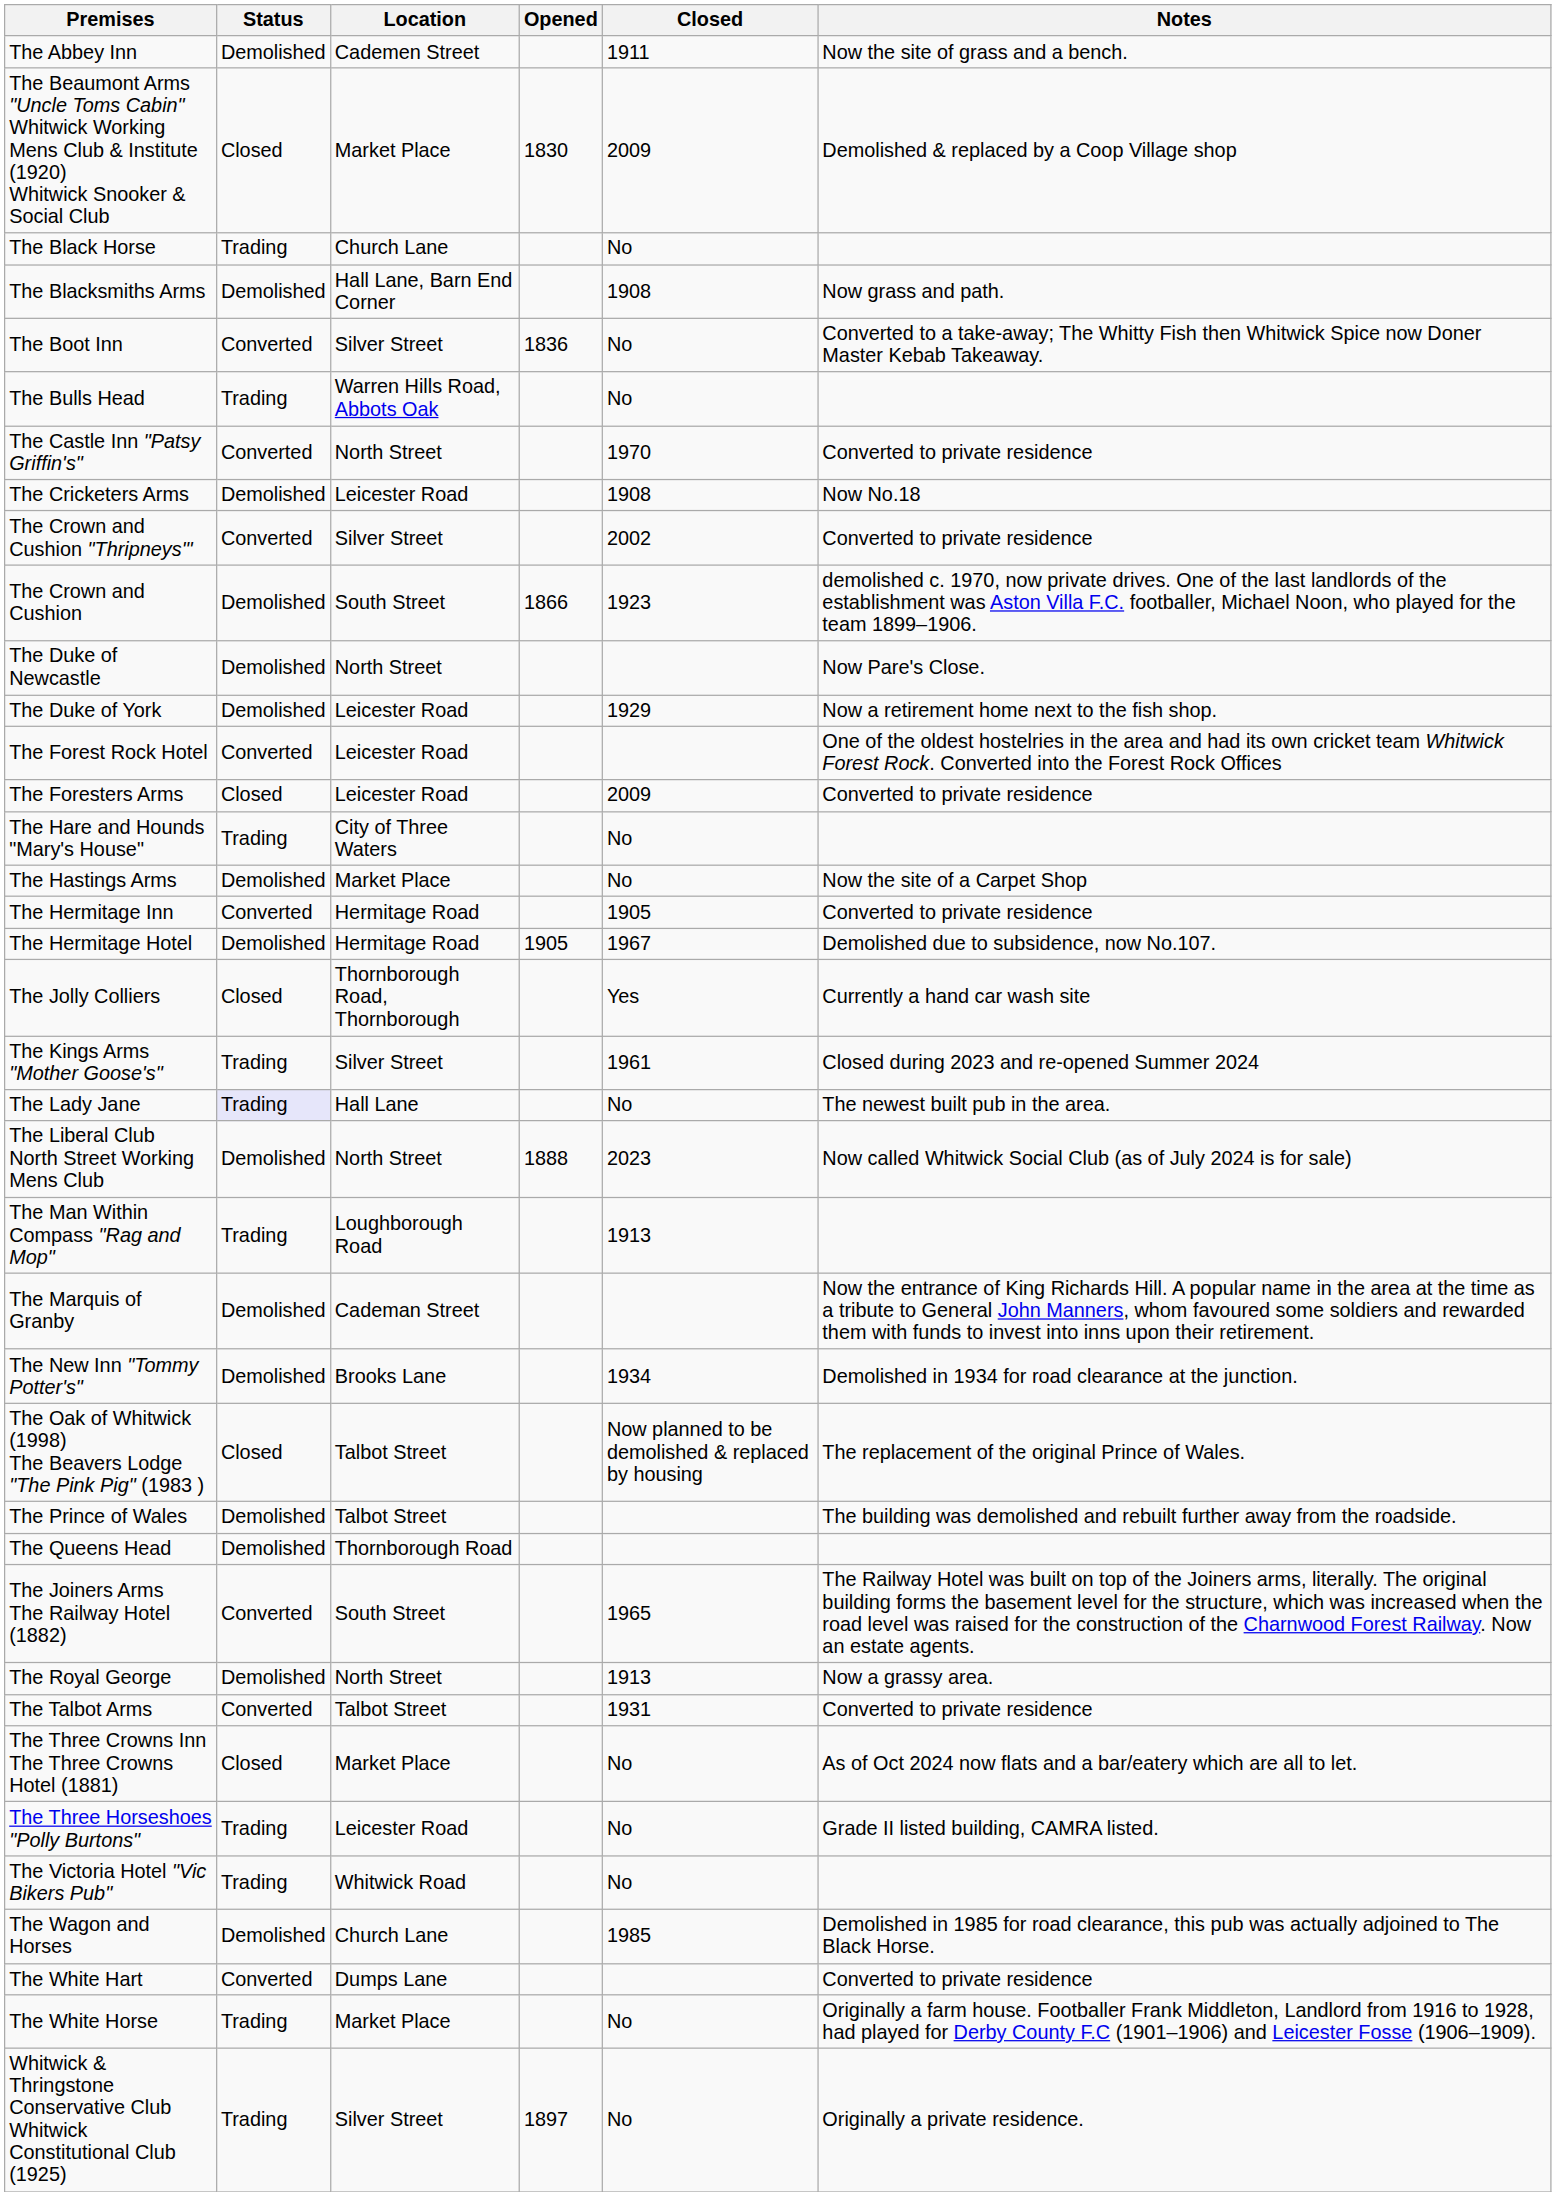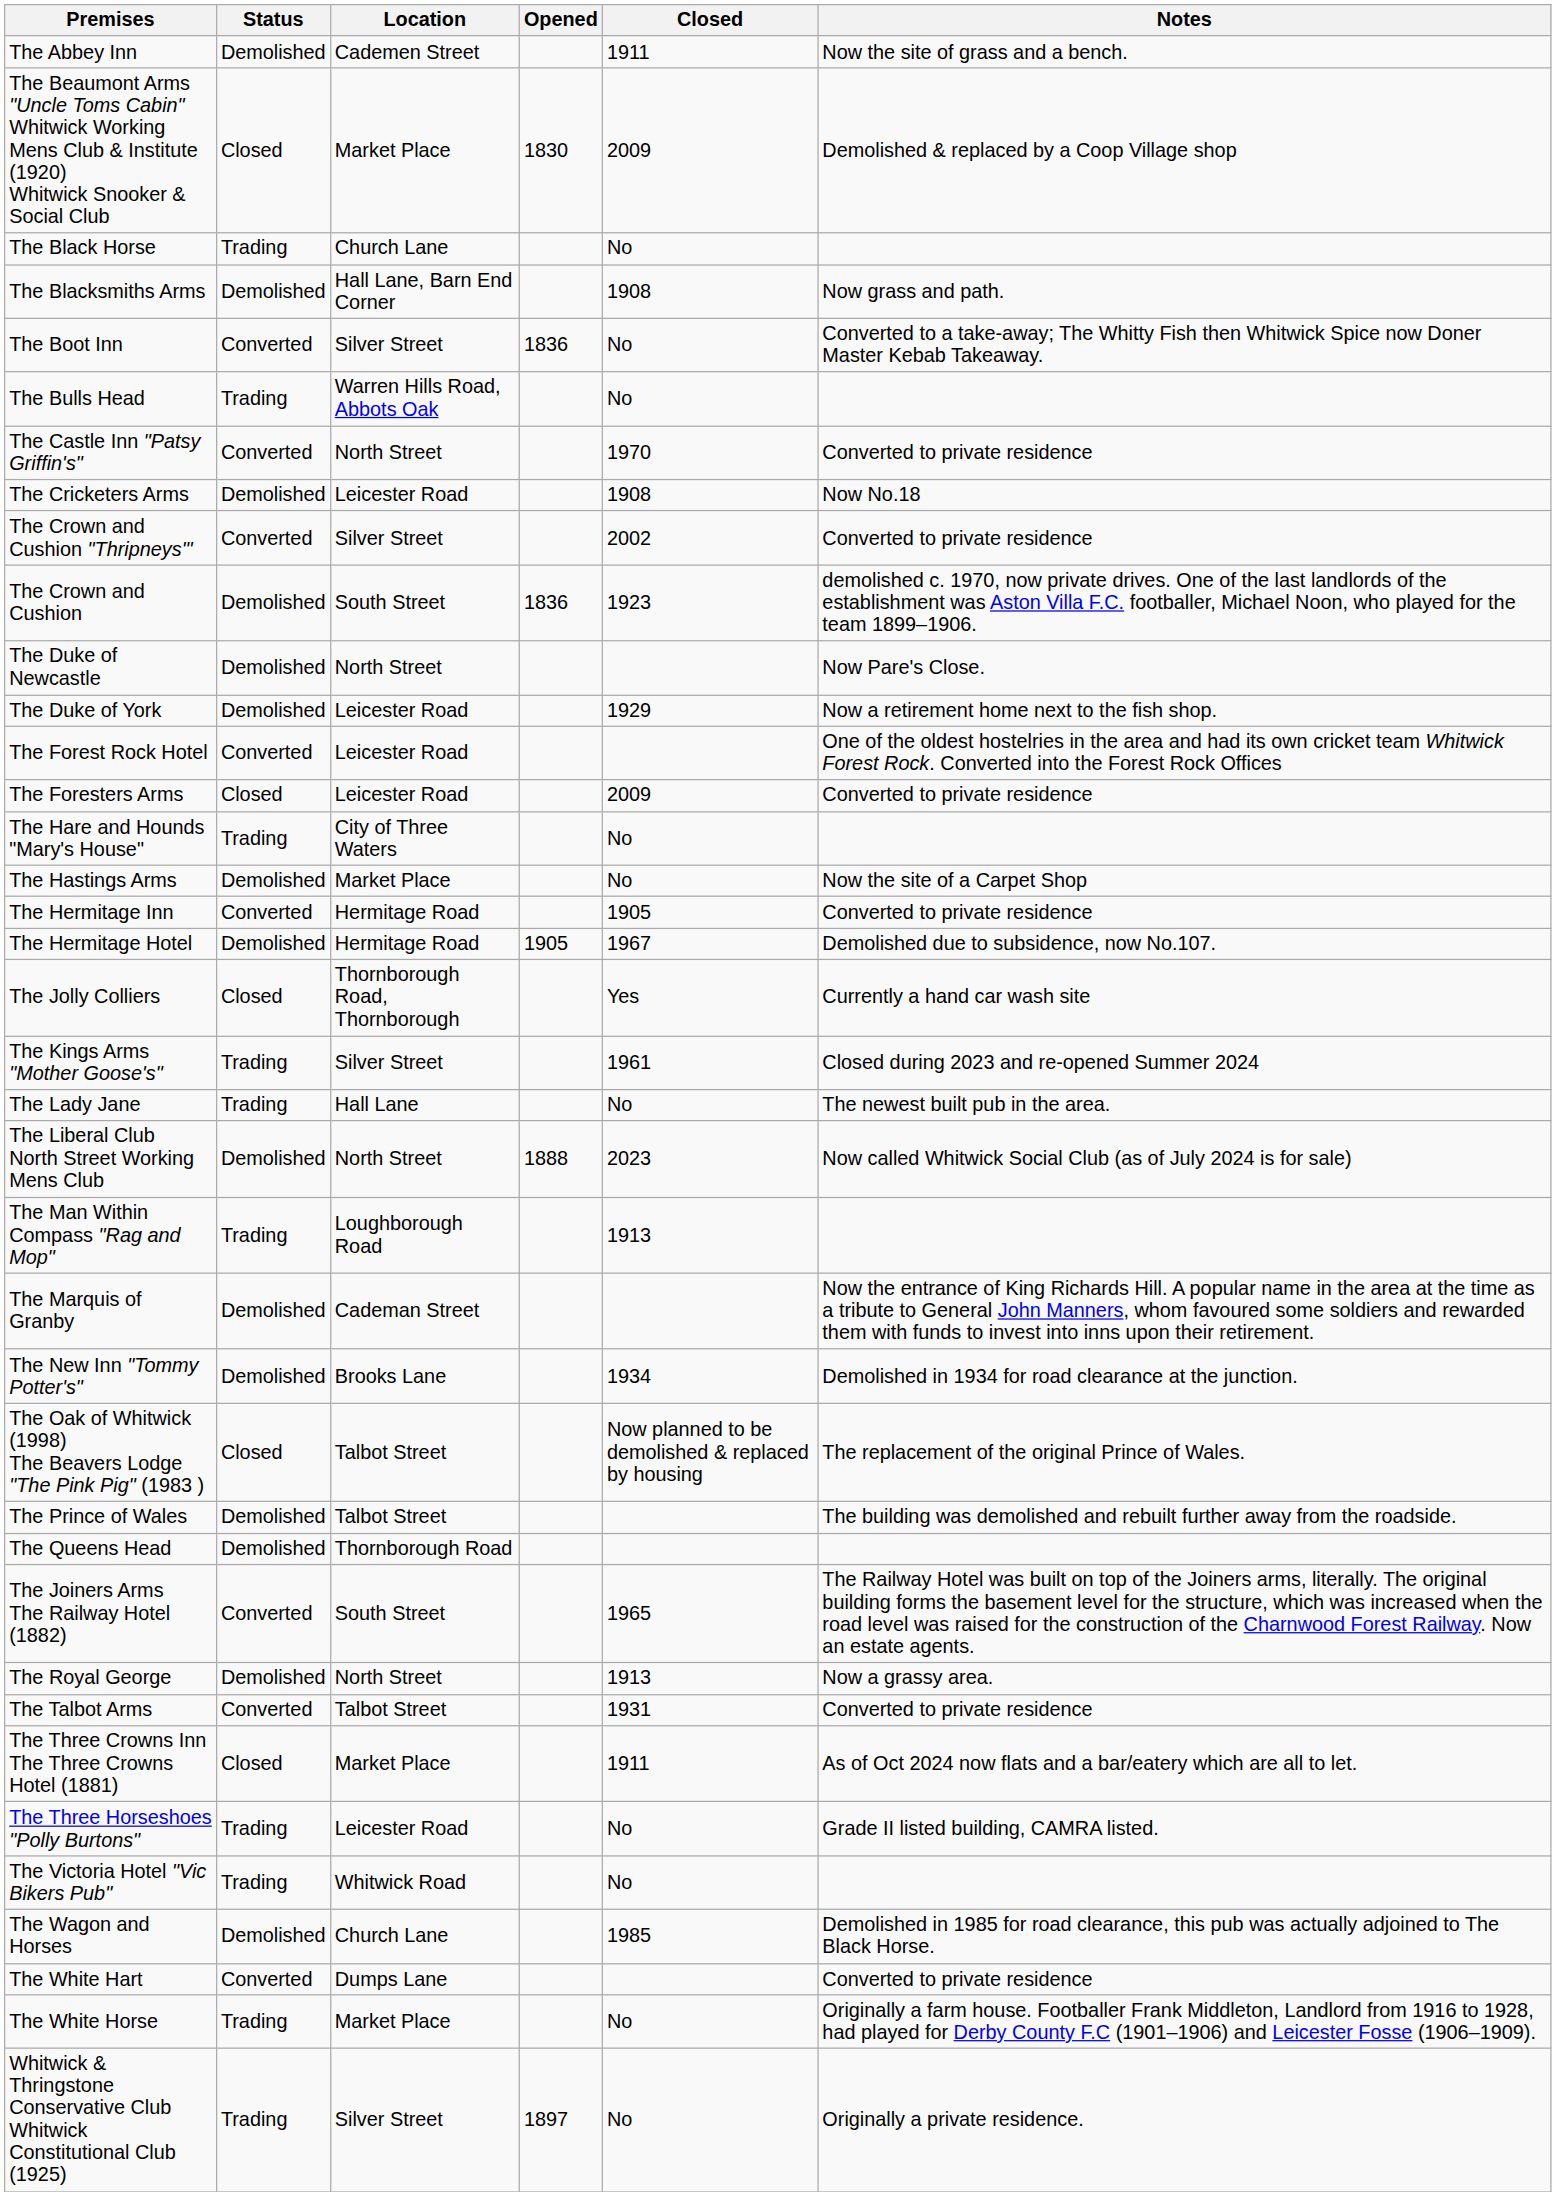(546, 602) 1866 -> (546, 602) 1836
(254, 1105) lavender background -> (254, 1105) no background
(620, 1763) No -> (628, 1763) 1911
